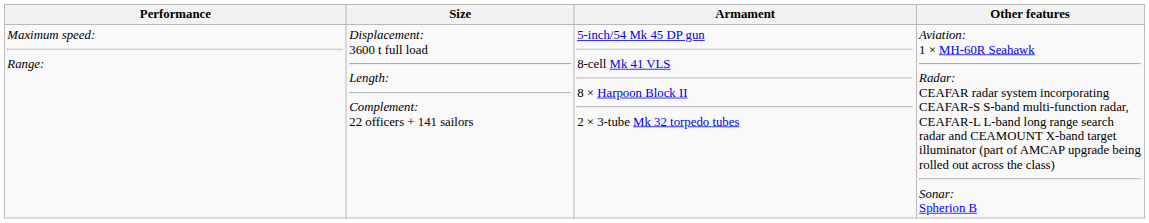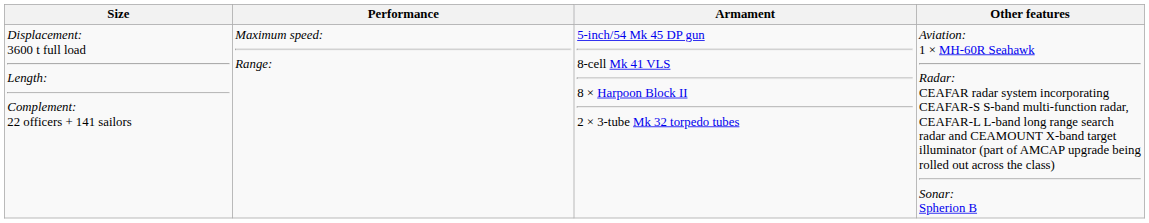columns swapped: (460, 14) <-> (175, 14)
